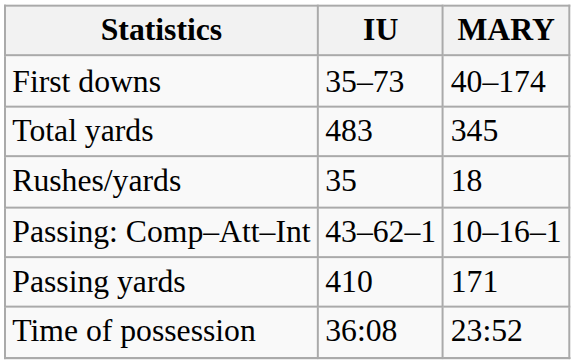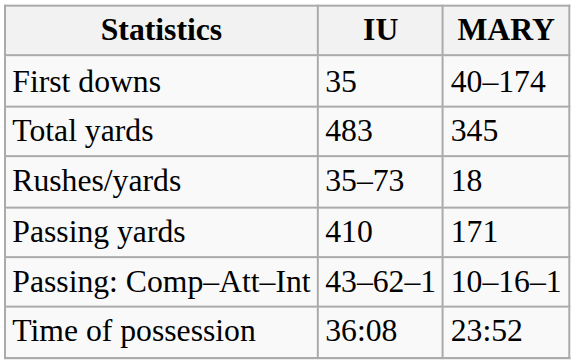(365, 80) 35–73 -> (341, 80) 35
(341, 181) 35 -> (365, 181) 35–73
rows swapped: (99, 281) <-> (161, 231)
